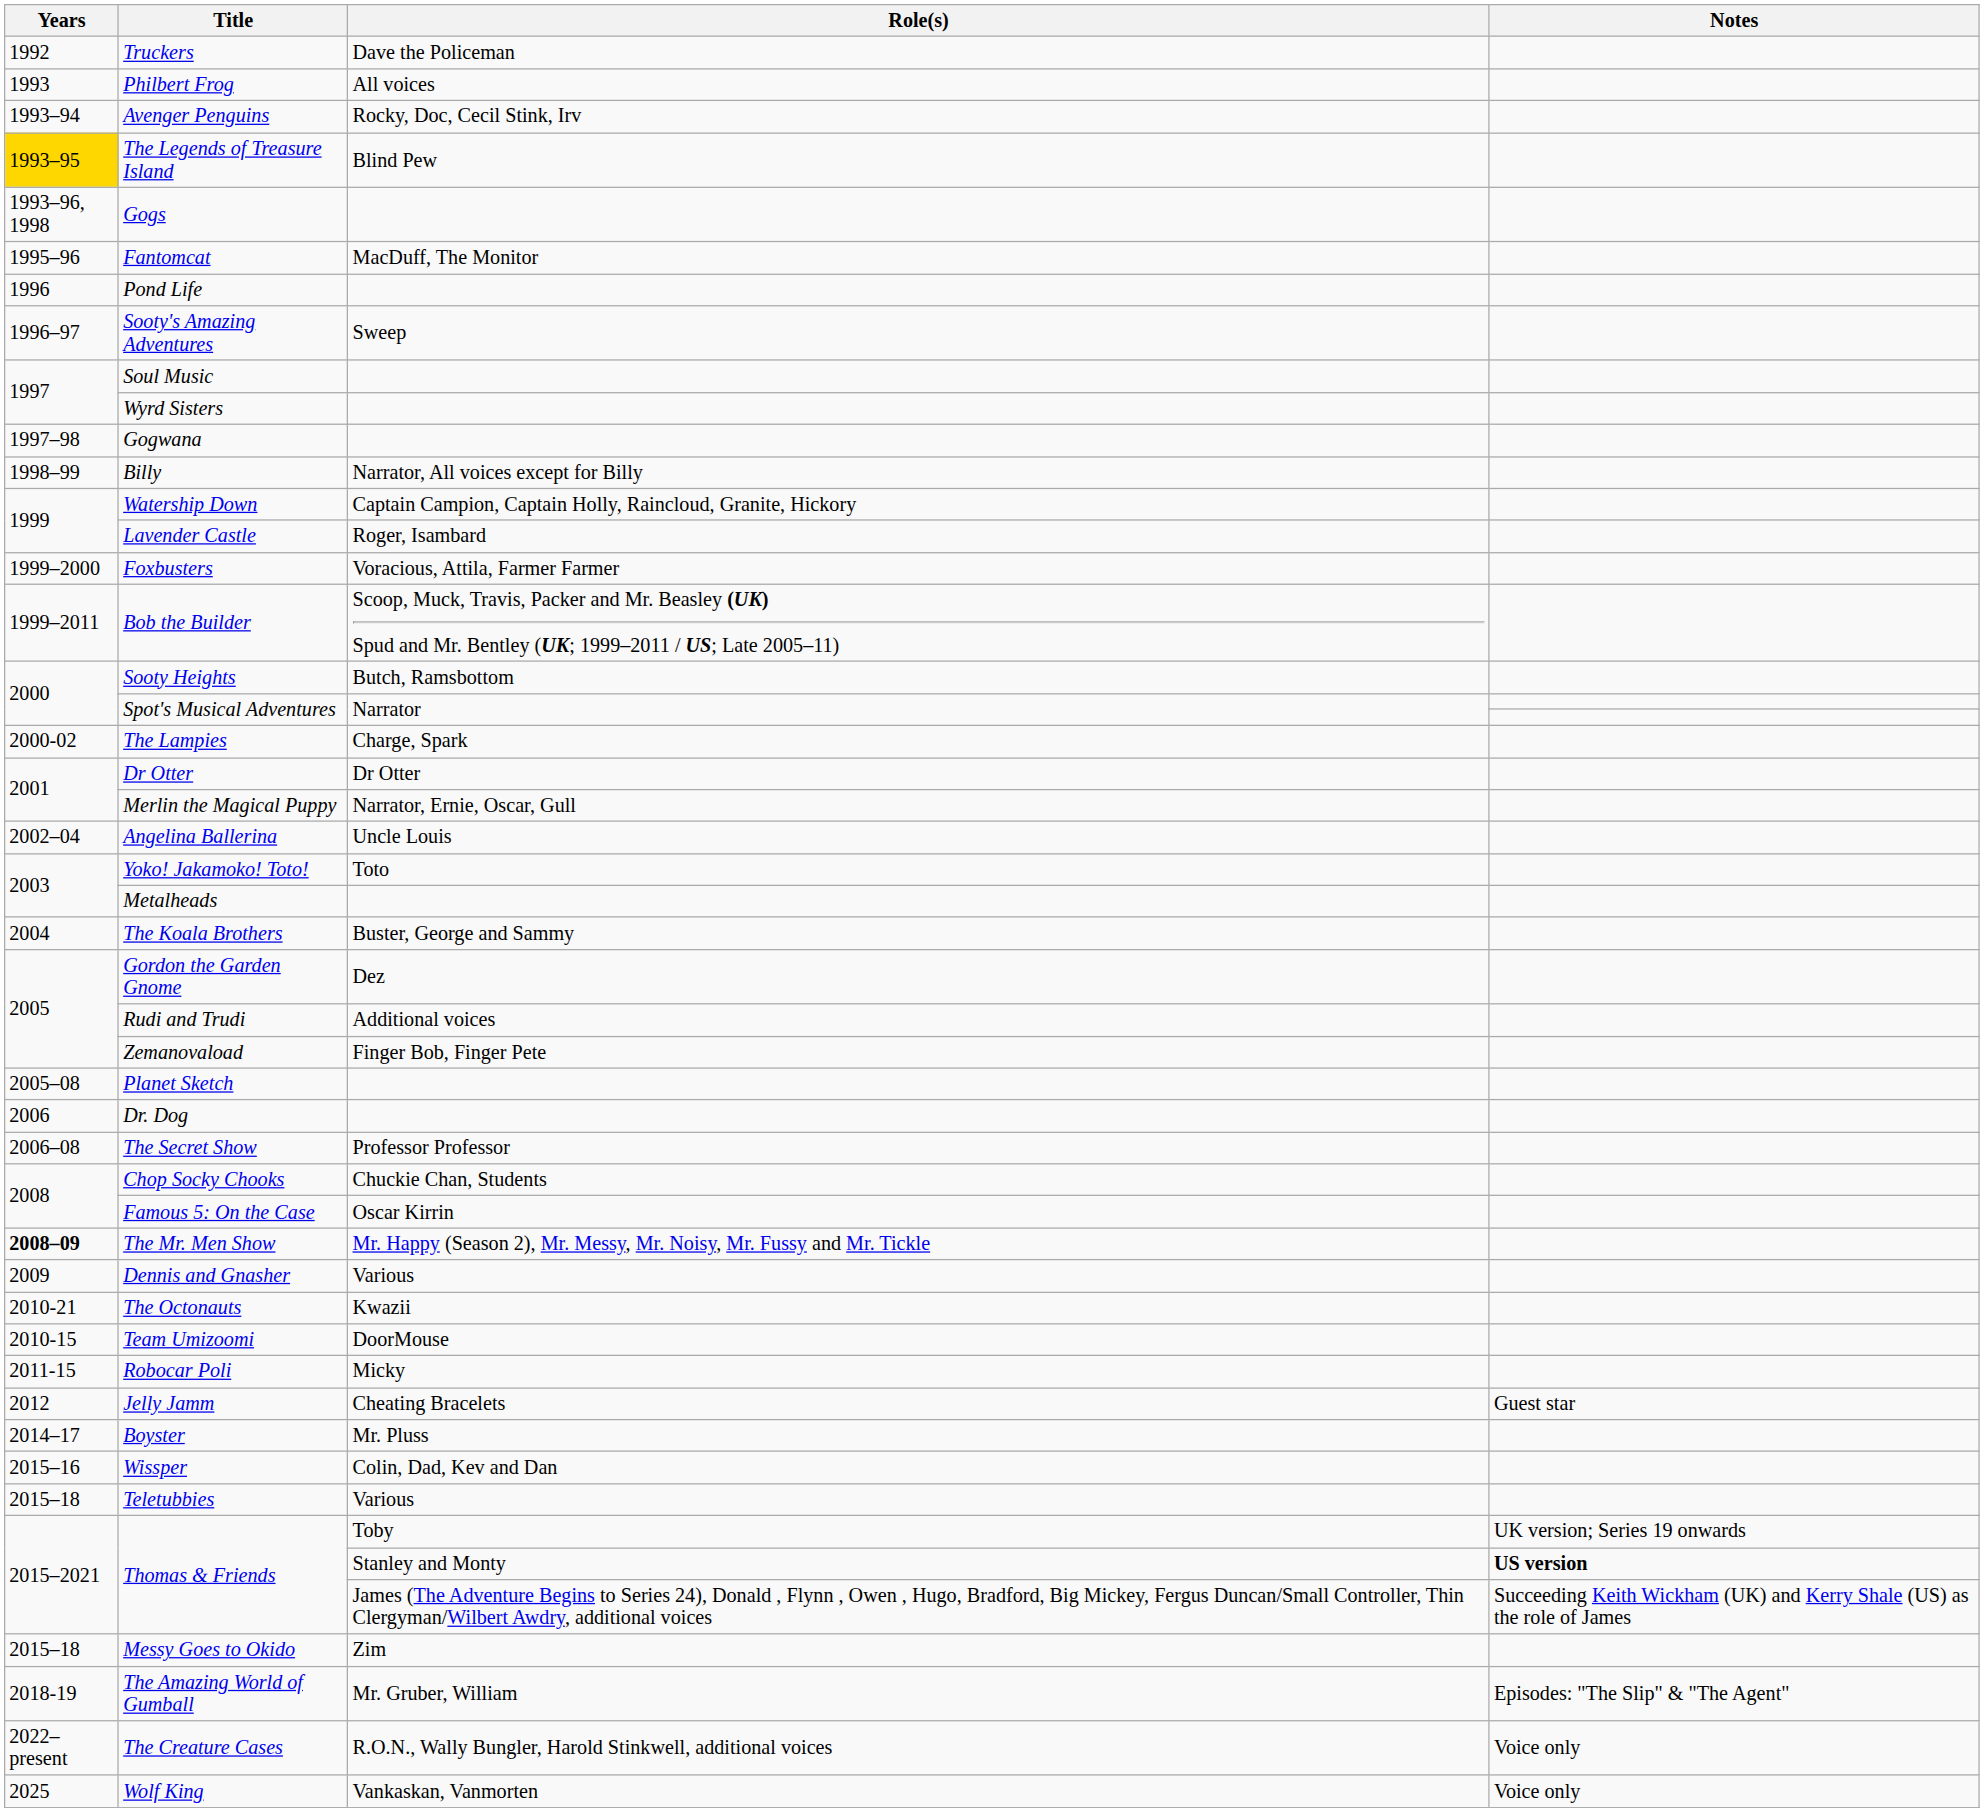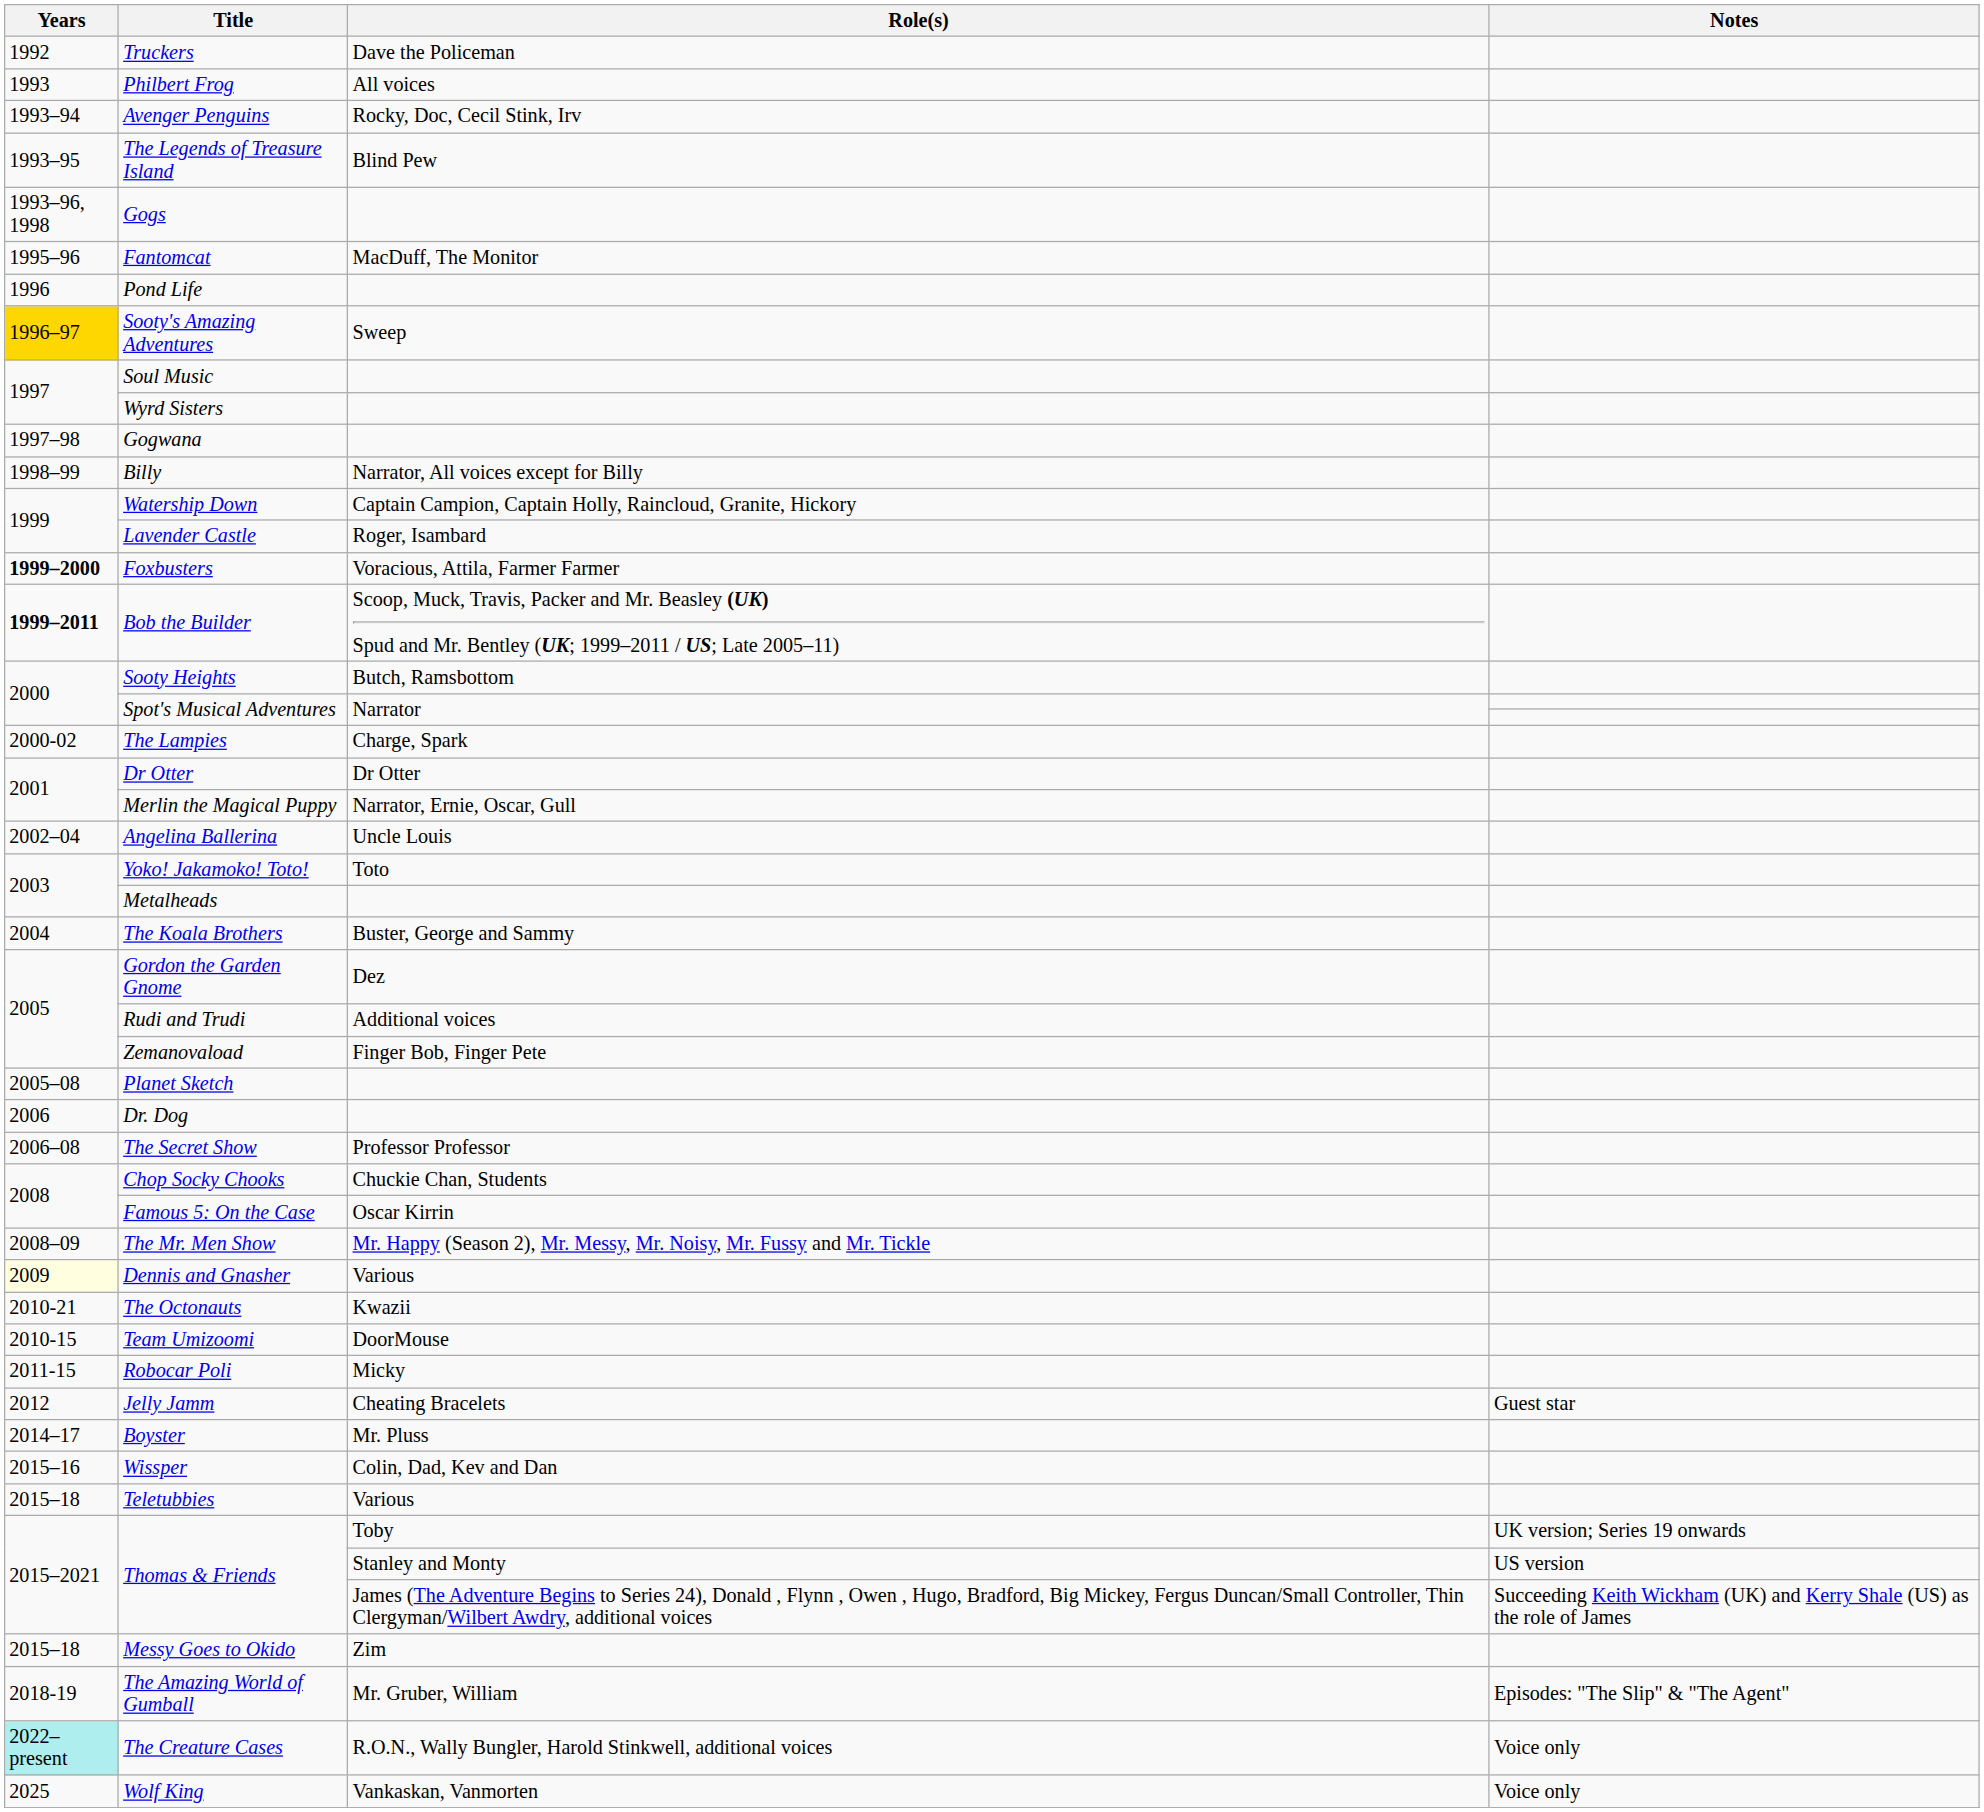(45, 159) gold background -> (45, 159) no background
(45, 332) no background -> (45, 332) gold background
(55, 568) normal -> (55, 568) bold
(54, 622) normal -> (54, 622) bold
(45, 1243) bold -> (45, 1243) normal
(29, 1275) no background -> (29, 1275) lightyellow background
(1541, 1563) bold -> (1539, 1563) normal
(38, 1747) no background -> (38, 1747) paleturquoise background
